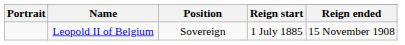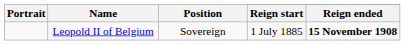(352, 31) normal -> (353, 31) bold
